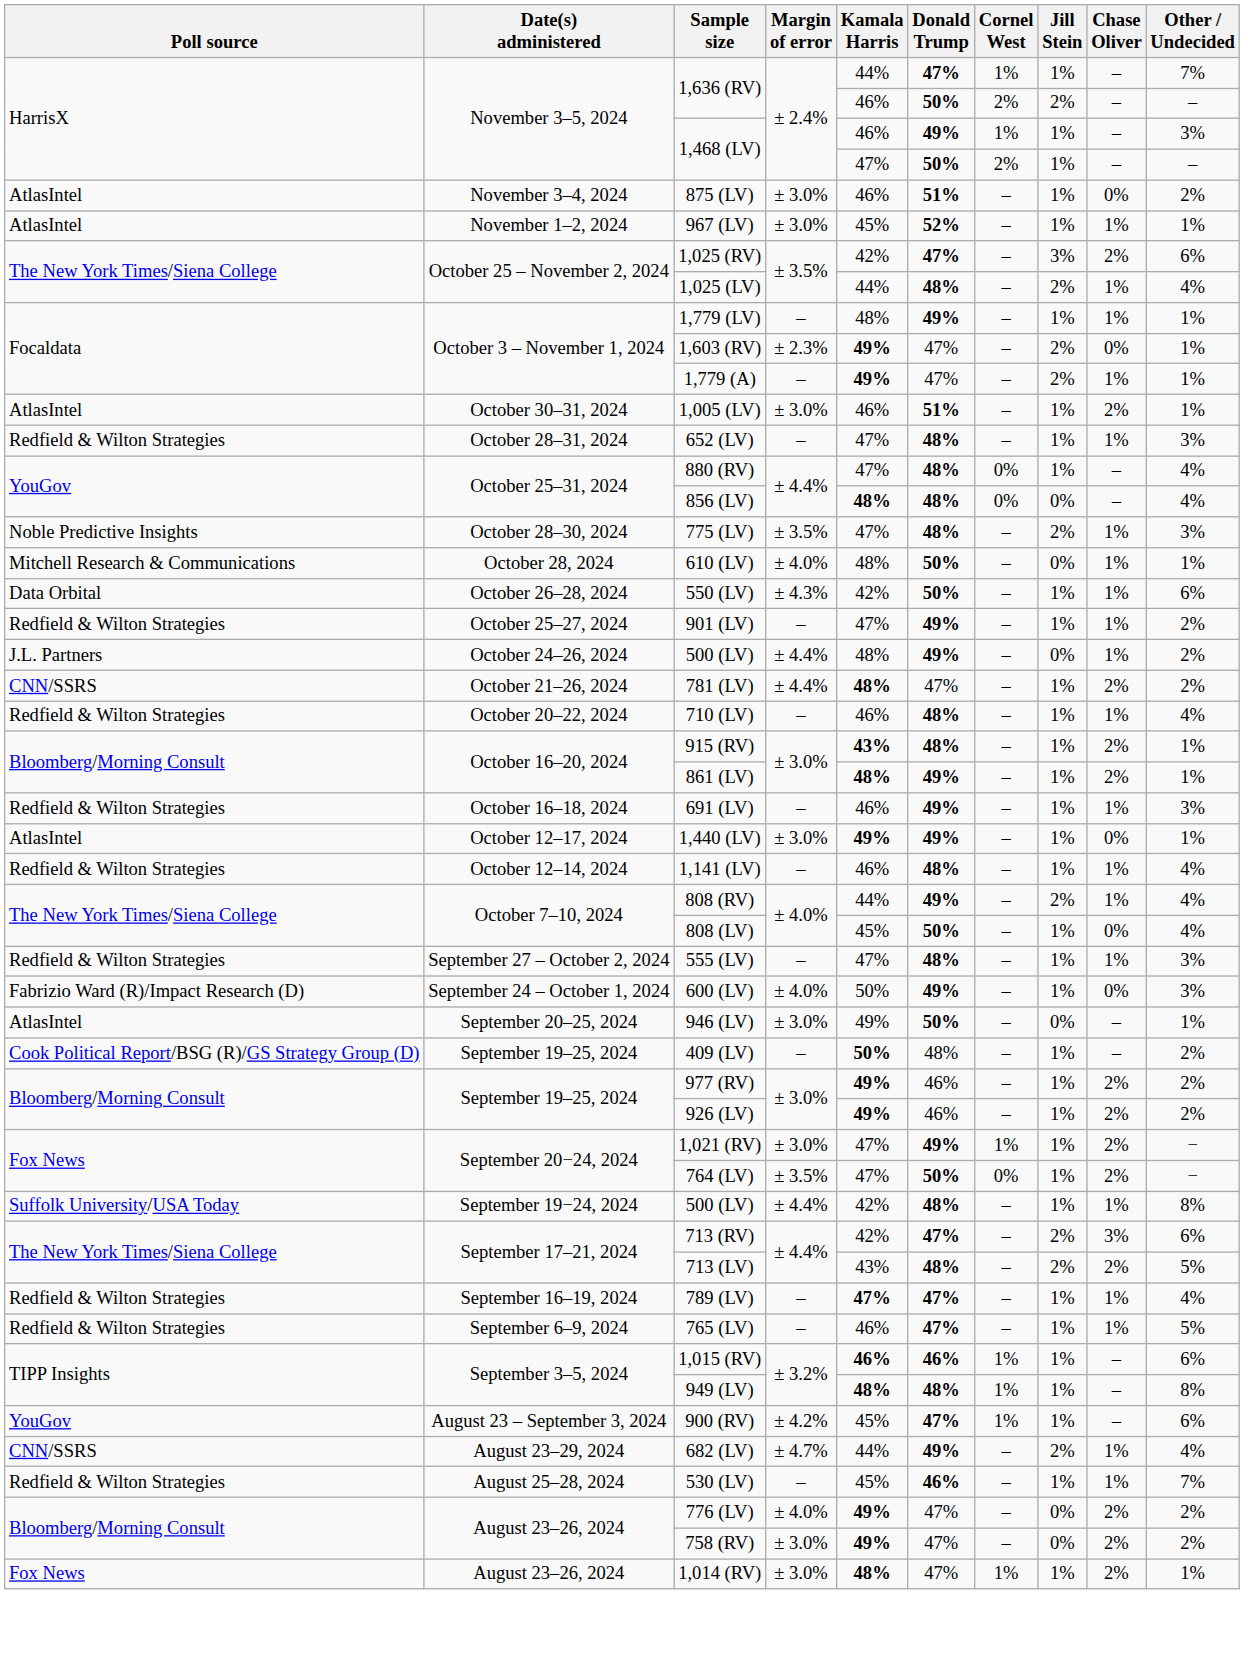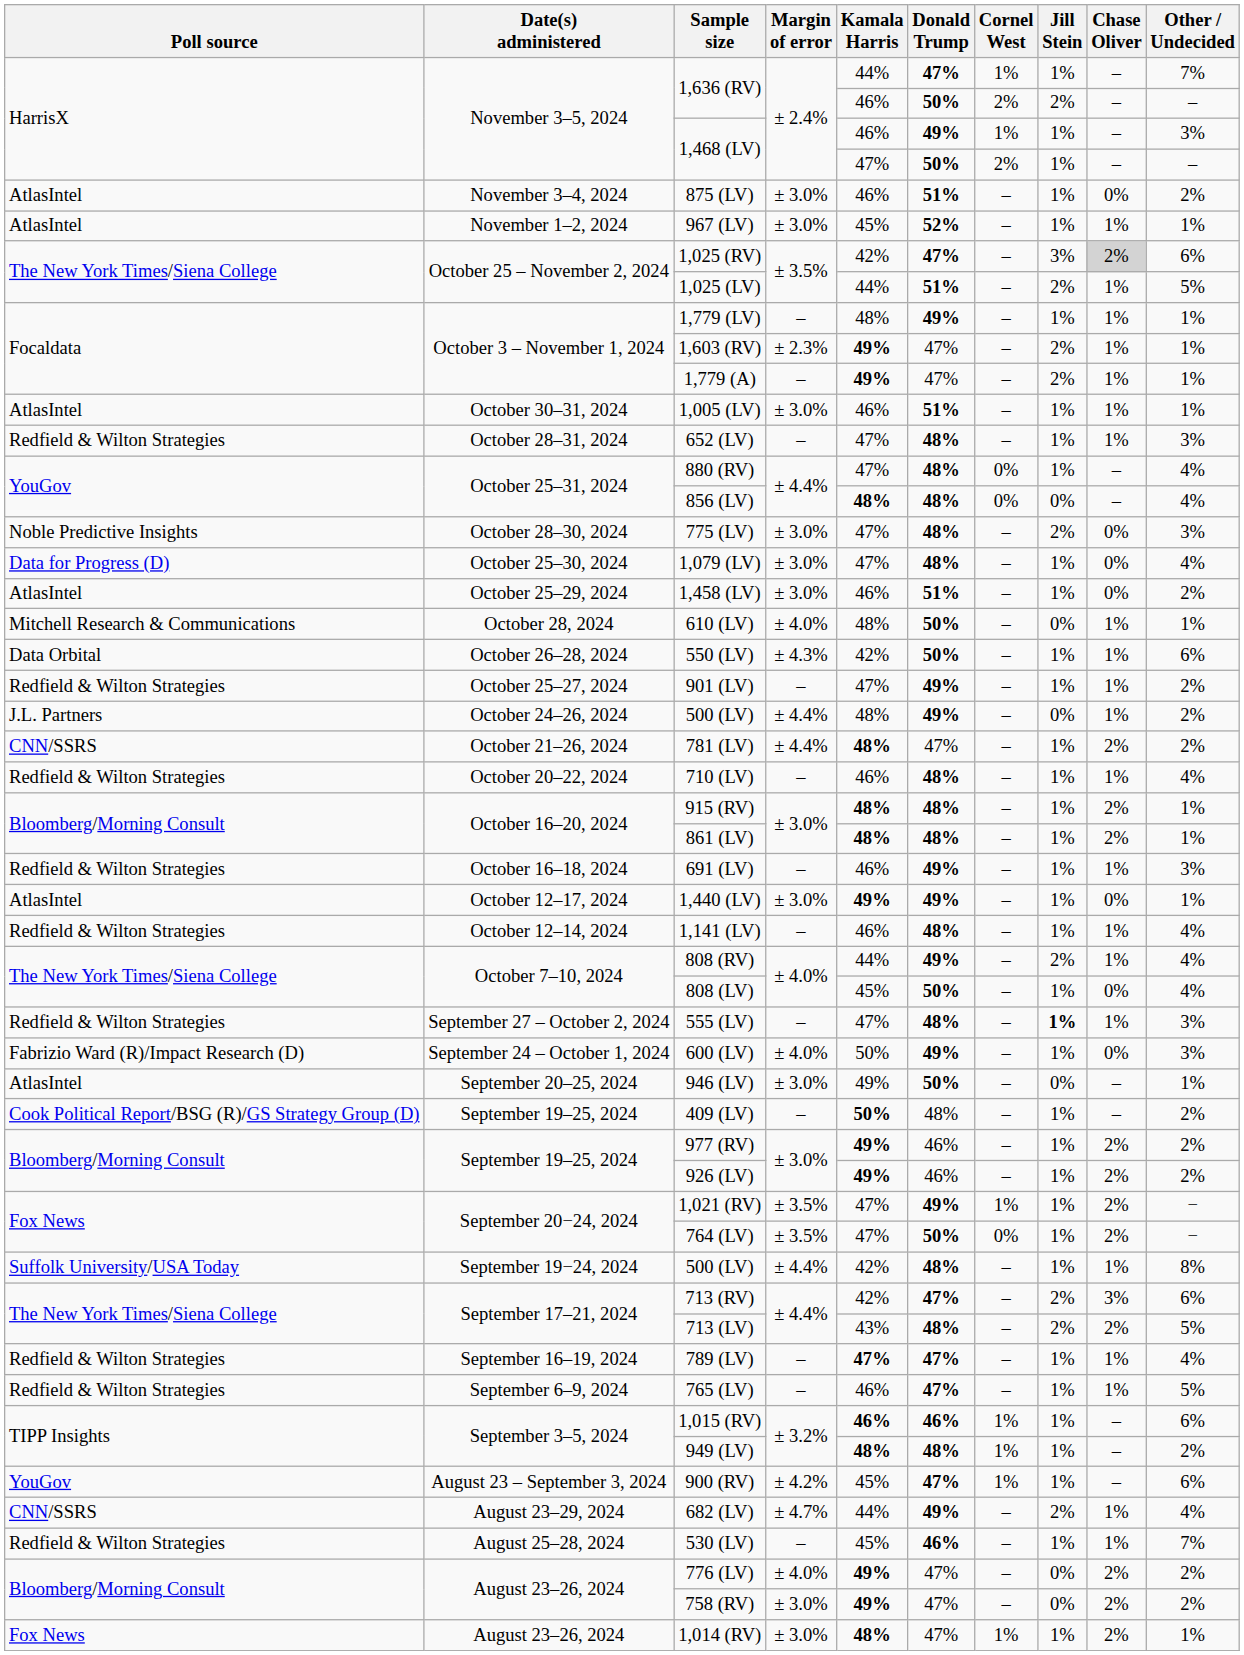(1116, 256) no background -> (1116, 256) lightgrey background
(941, 287) 48% -> (941, 287) 51%
(1193, 287) 4% -> (1193, 287) 5%
(1116, 348) 0% -> (1116, 348) 1%
(1116, 409) 2% -> (1116, 409) 1%
(801, 532) ± 3.5% -> (801, 532) ± 3.0%
(1116, 532) 1% -> (1116, 532) 0%
+ row: (549, 562)
+ row: (549, 593)
(872, 746) 43% -> (872, 808) 48%
(941, 777) 49% -> (941, 838) 48%
(1062, 961) normal -> (1062, 1022) bold
(801, 1145) ± 3.0% -> (801, 1206) ± 3.5%
(1193, 1390) 8% -> (1193, 1451) 2%
